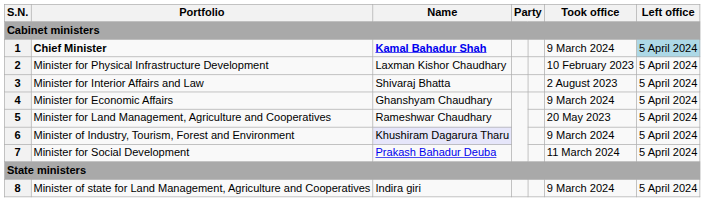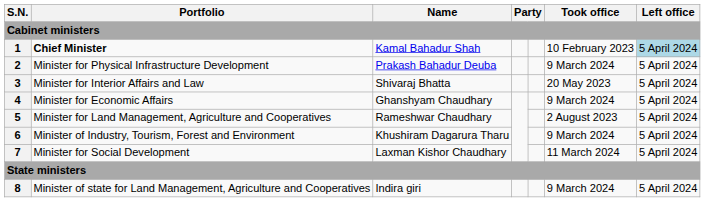(431, 48) bold -> (428, 48) normal
(581, 48) 9 March 2024 -> (590, 48) 10 February 2023
(441, 65) Laxman Kishor Chaudhary -> (436, 65) Prakash Bahadur Deuba
(590, 65) 10 February 2023 -> (581, 65) 9 March 2024
(582, 83) 2 August 2023 -> (579, 83) 20 May 2023
(579, 118) 20 May 2023 -> (582, 118) 2 August 2023
(442, 135) lavender background -> (442, 135) no background
(436, 153) Prakash Bahadur Deuba -> (441, 153) Laxman Kishor Chaudhary
